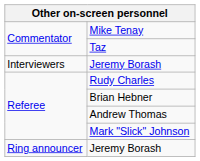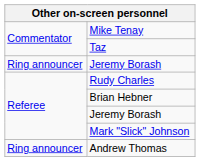(36, 64) Interviewers -> (45, 64) Ring announcer
(128, 114) Andrew Thomas -> (125, 114) Jeremy Borash
(125, 148) Jeremy Borash -> (128, 148) Andrew Thomas
